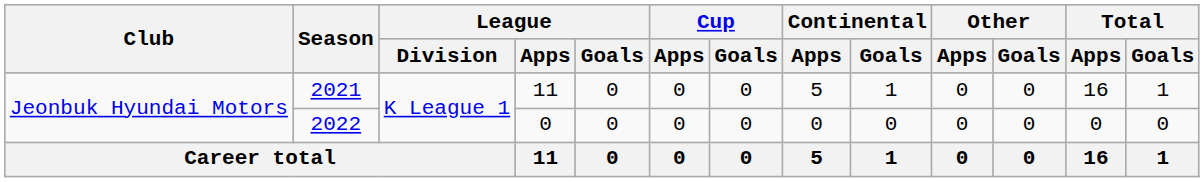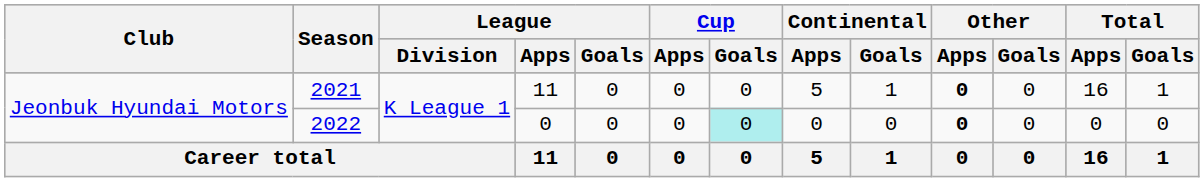(962, 91) normal -> (962, 91) bold
(746, 125) no background -> (746, 125) paleturquoise background
(962, 125) normal -> (962, 125) bold
